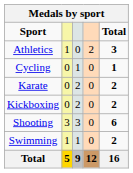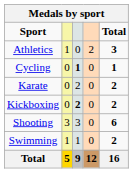(78, 67) normal -> (78, 67) bold
(78, 104) normal -> (78, 104) bold
